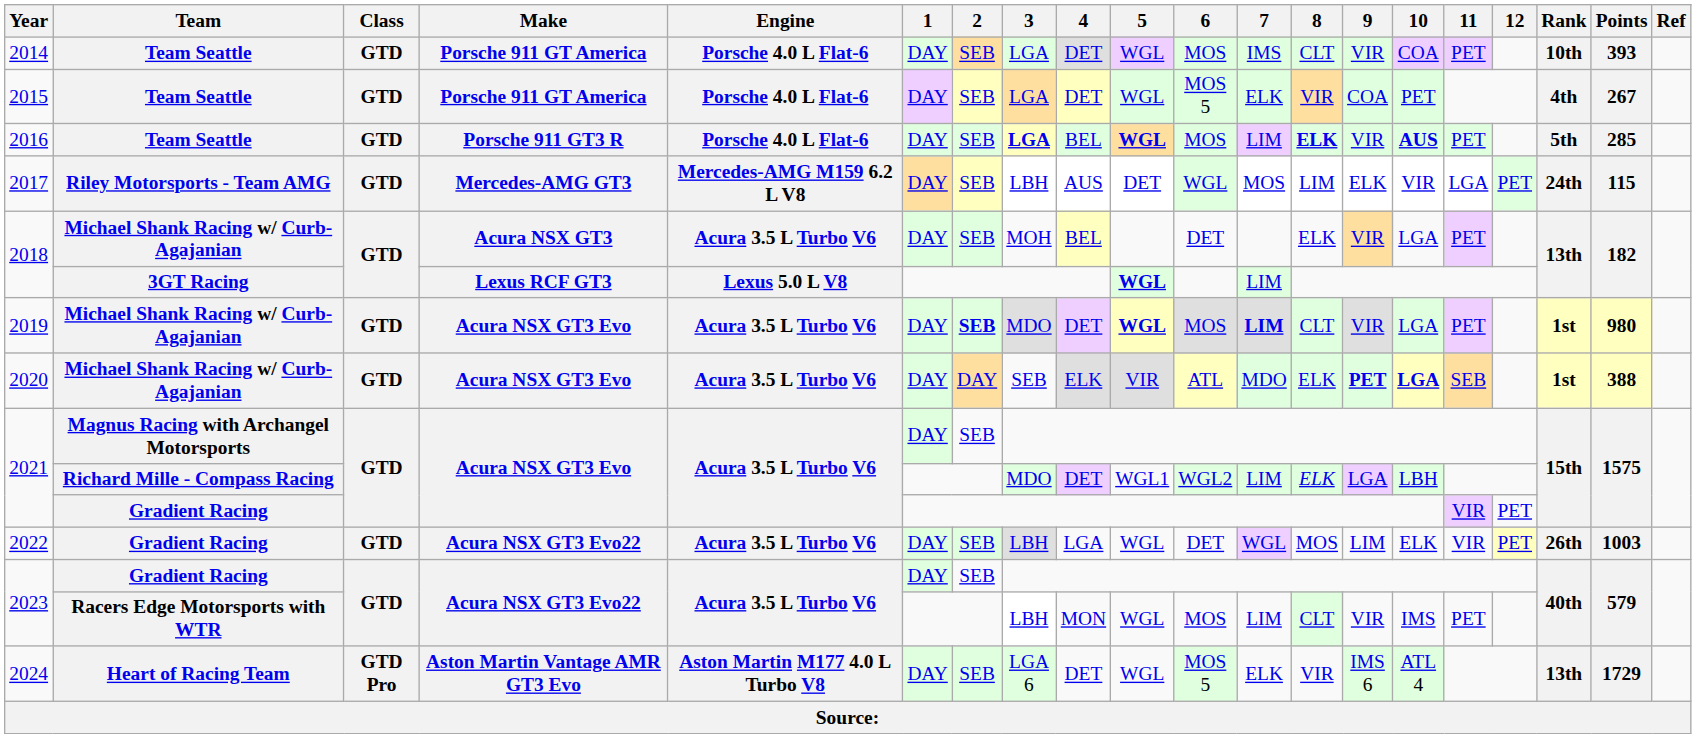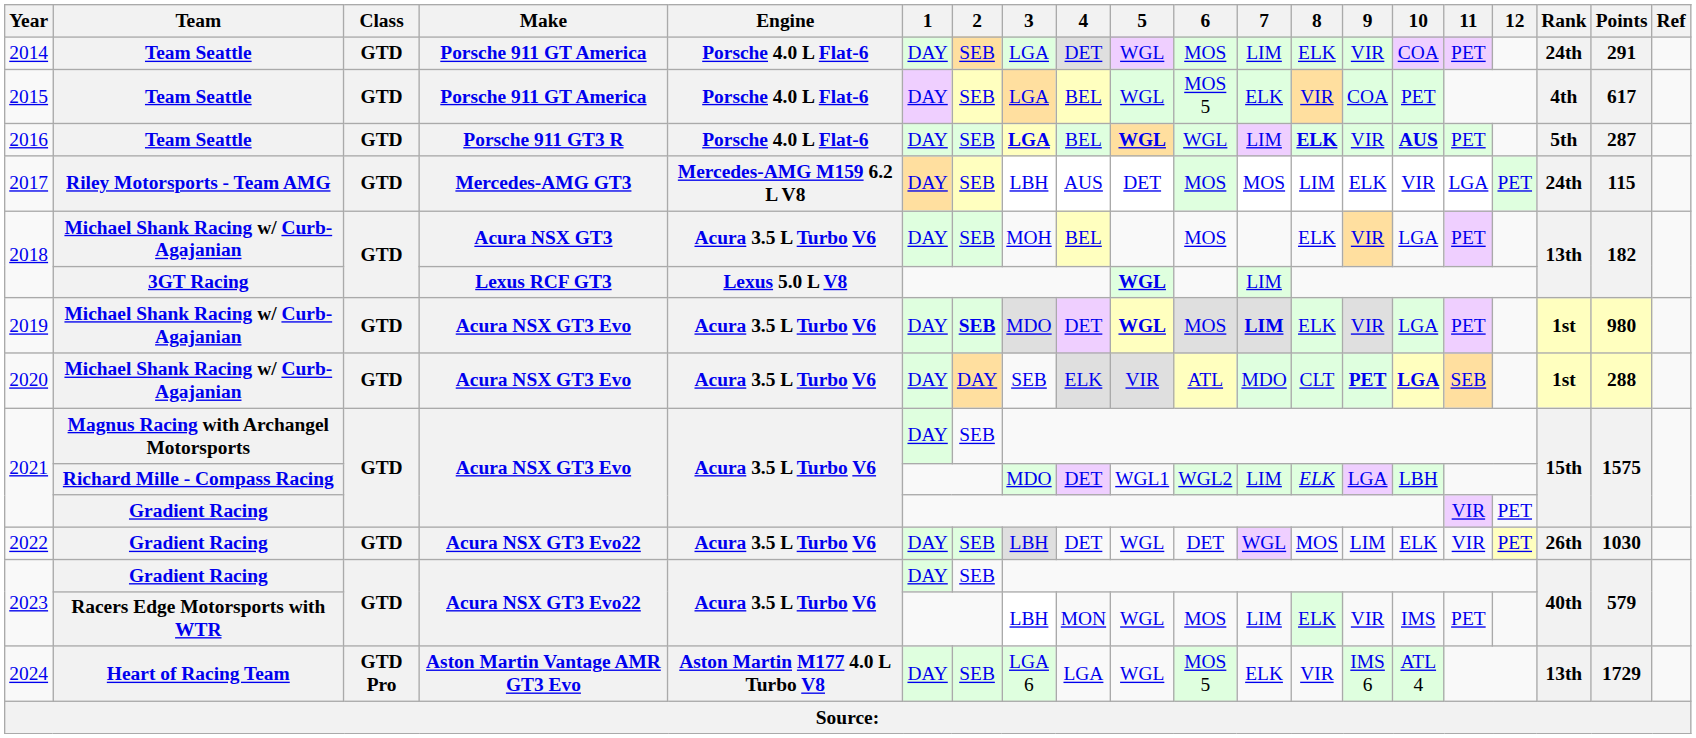(1264, 52) IMS -> (1264, 52) LIM
(1317, 52) CLT -> (1317, 52) ELK
(1564, 52) 10th -> (1564, 52) 24th
(1622, 52) 393 -> (1622, 52) 291
(1083, 96) DET -> (1083, 96) BEL
(1622, 96) 267 -> (1622, 96) 617
(1205, 140) MOS -> (1205, 140) WGL
(1622, 140) 285 -> (1622, 140) 287
(1205, 183) WGL -> (1205, 183) MOS
(1205, 238) DET -> (1205, 238) MOS
(1317, 325) CLT -> (1317, 325) ELK
(1317, 380) ELK -> (1317, 380) CLT
(1622, 380) 388 -> (1622, 380) 288
(1083, 543) LGA -> (1083, 543) DET
(1622, 543) 1003 -> (1622, 543) 1030
(1317, 618) CLT -> (1317, 618) ELK
(1083, 673) DET -> (1083, 673) LGA
